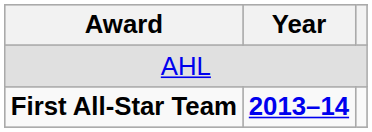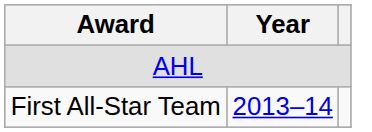(124, 106) bold -> (116, 106) normal
(299, 106) bold -> (283, 106) normal
